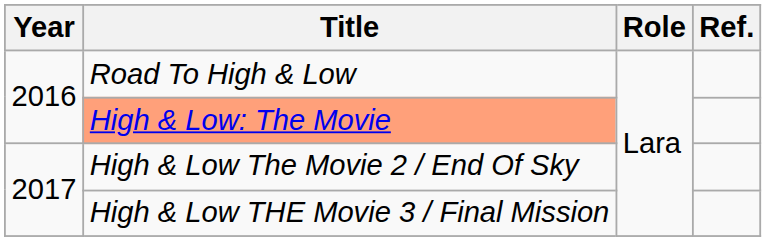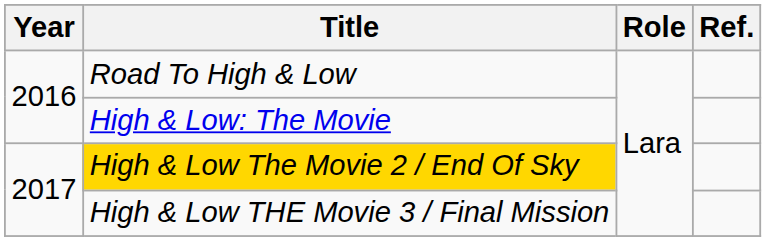(240, 119) lightsalmon background -> (240, 119) no background
(334, 166) no background -> (334, 166) gold background
